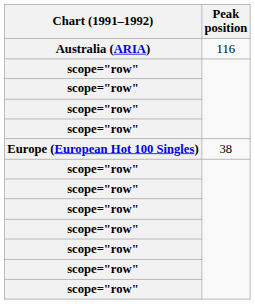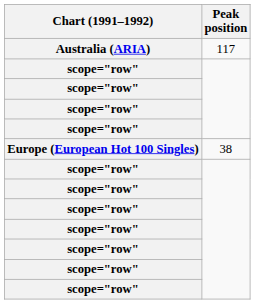(226, 48) 116 -> (226, 48) 117
